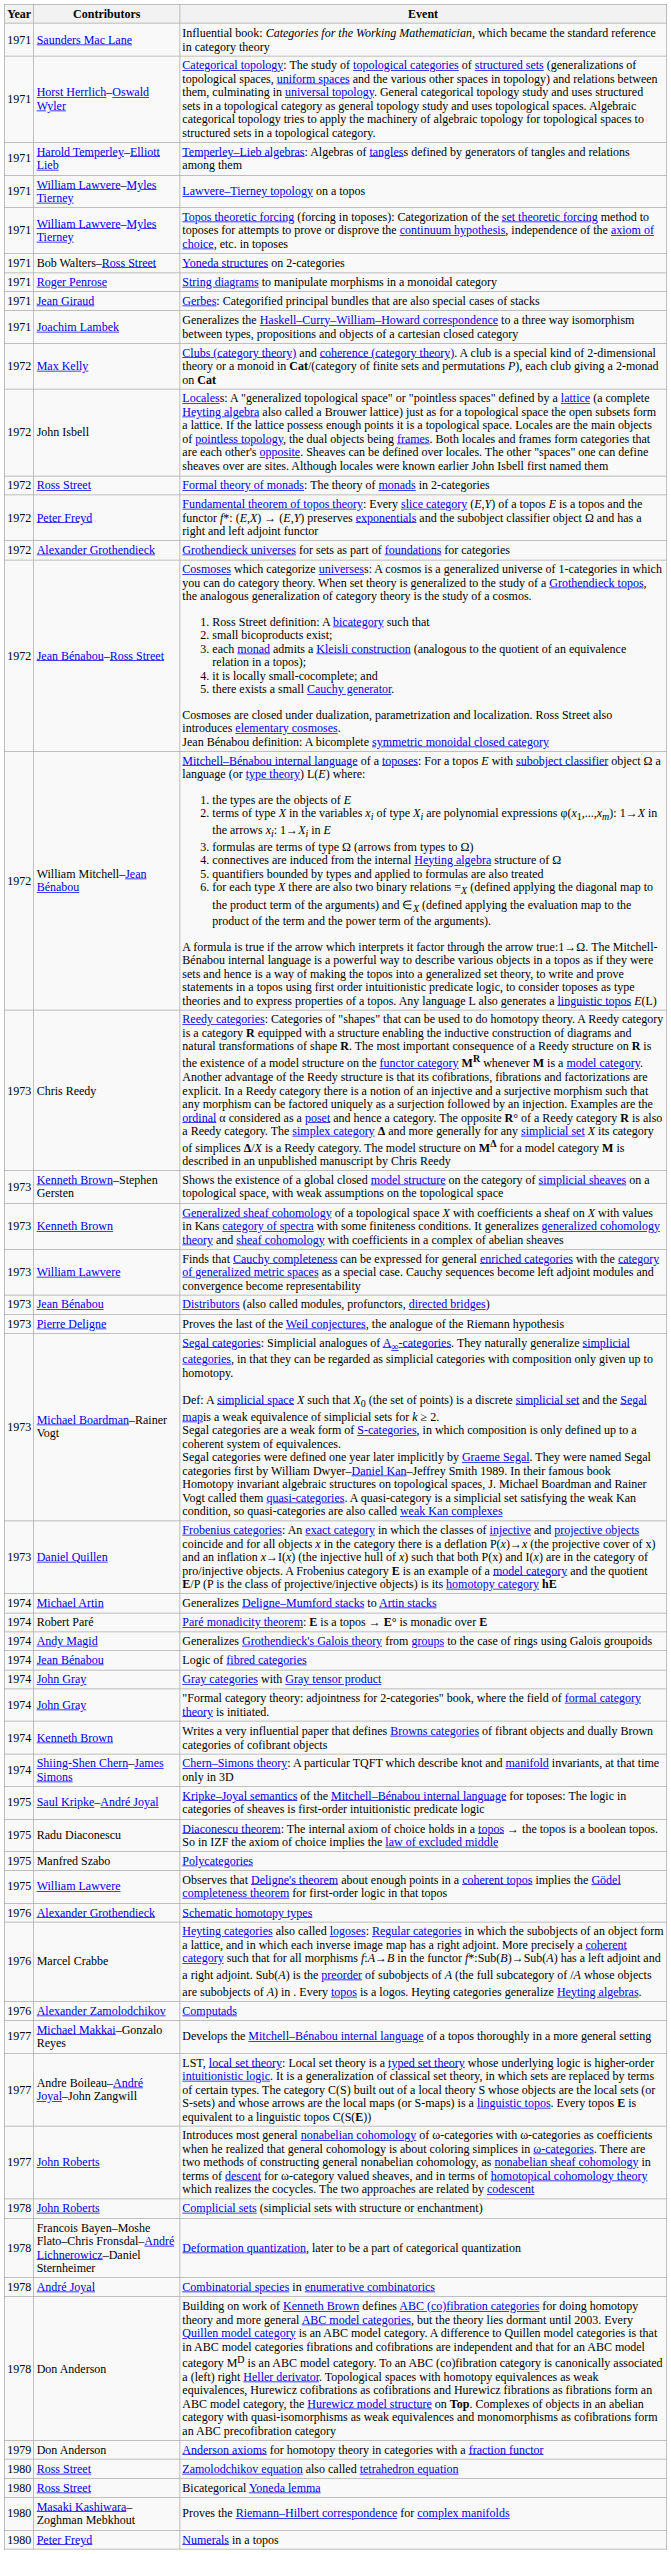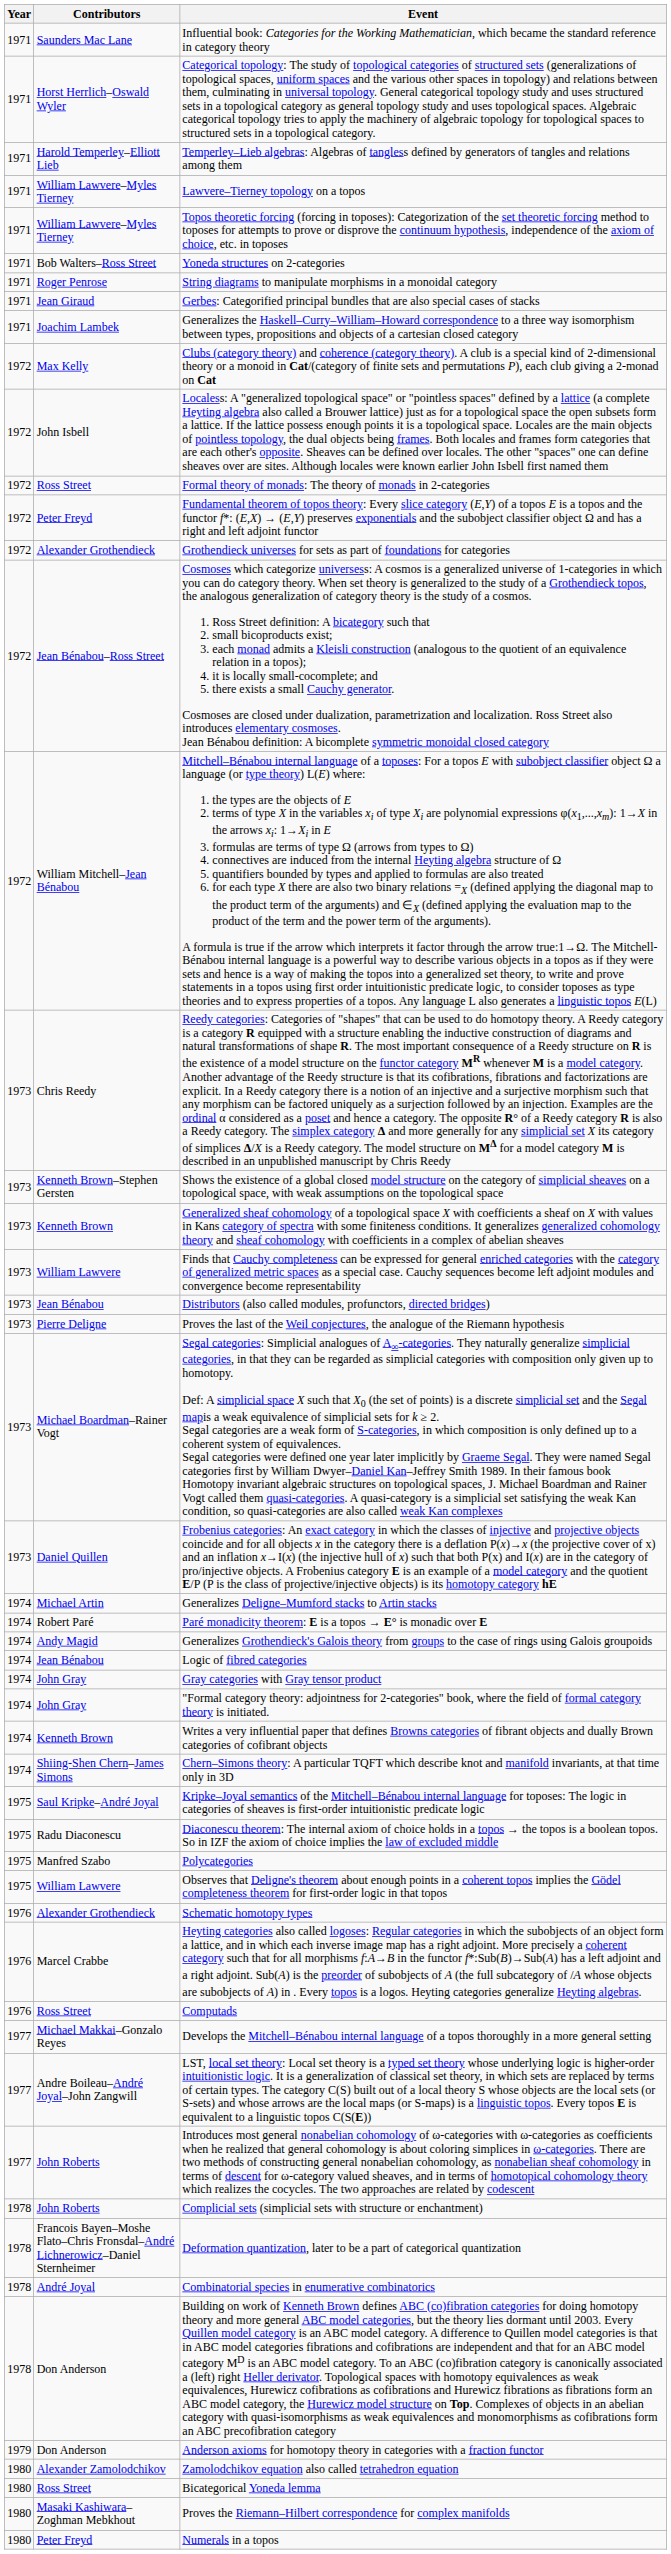(101, 2011) Alexander Zamolodchikov -> (64, 2011) Ross Street
(64, 2469) Ross Street -> (101, 2469) Alexander Zamolodchikov
